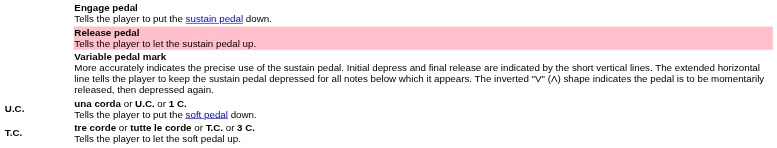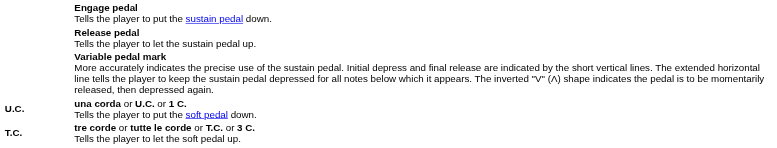(165, 38) pink background -> (165, 38) no background
